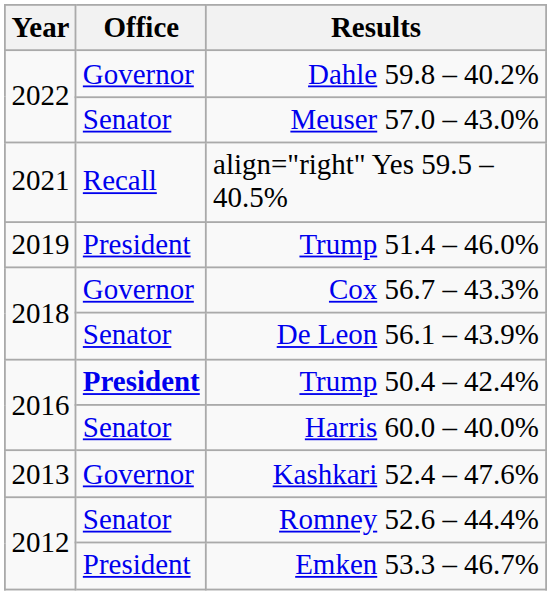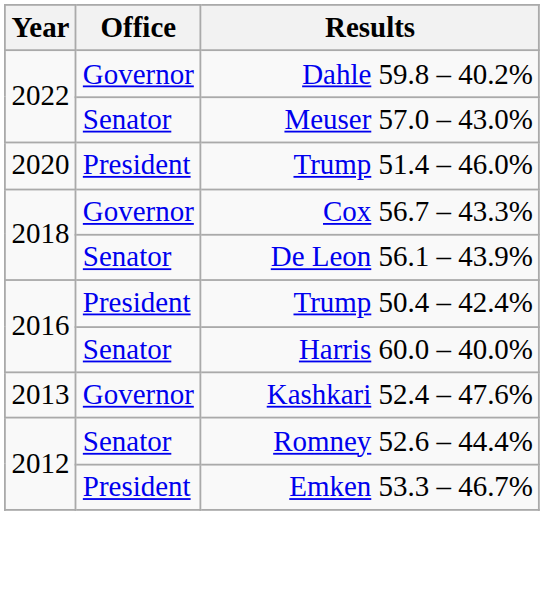- row: (353, 181)
(41, 243) 2019 -> (41, 165) 2020
(141, 381) bold -> (137, 303) normal
